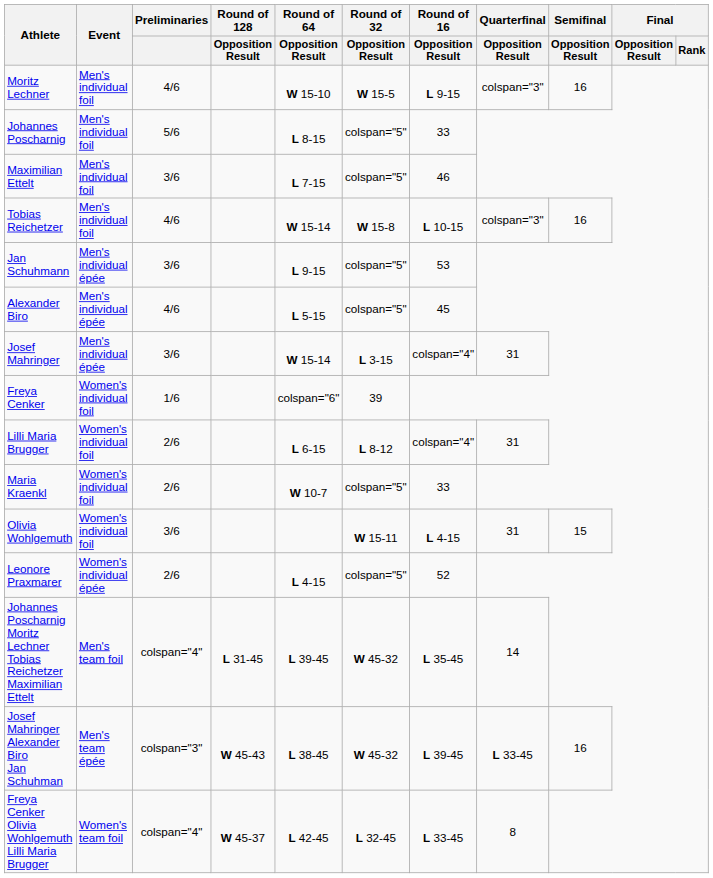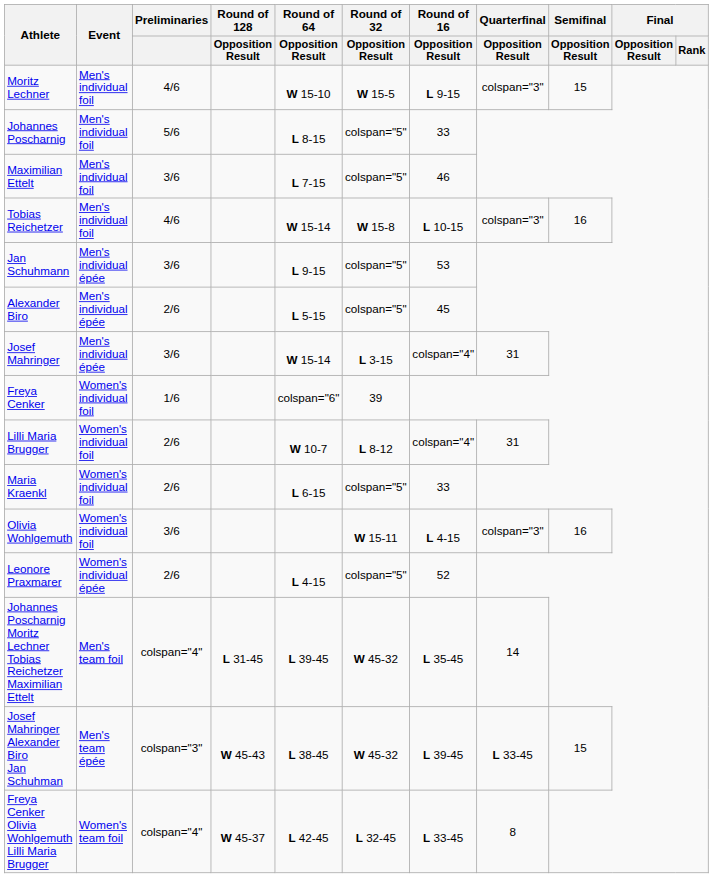(580, 88) 16 -> (580, 88) 15
(172, 310) 4/6 -> (172, 310) 2/6
(309, 449) L 6-15 -> (309, 449) W 10-7
(309, 494) W 10-7 -> (309, 494) L 6-15
(513, 531) 31 -> (513, 531) colspan="3"
(580, 531) 15 -> (580, 531) 16
(580, 749) 16 -> (580, 749) 15
